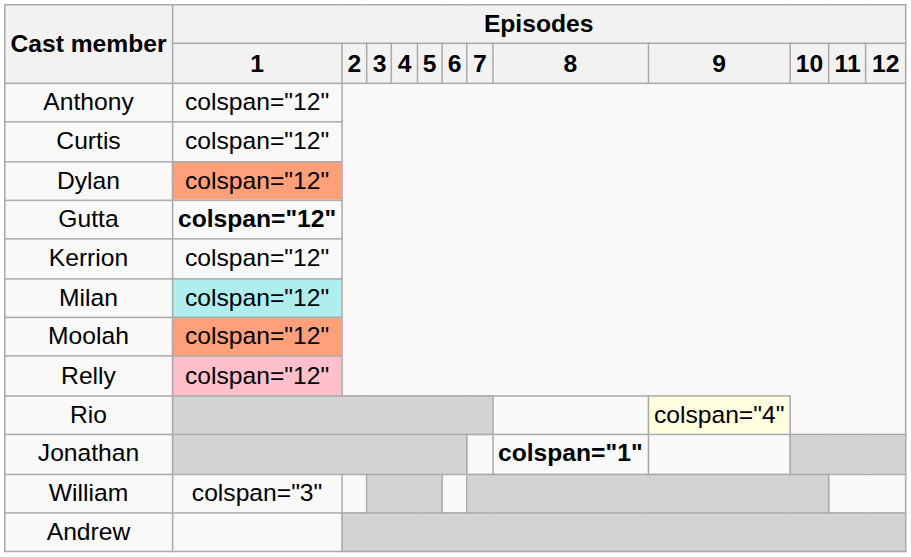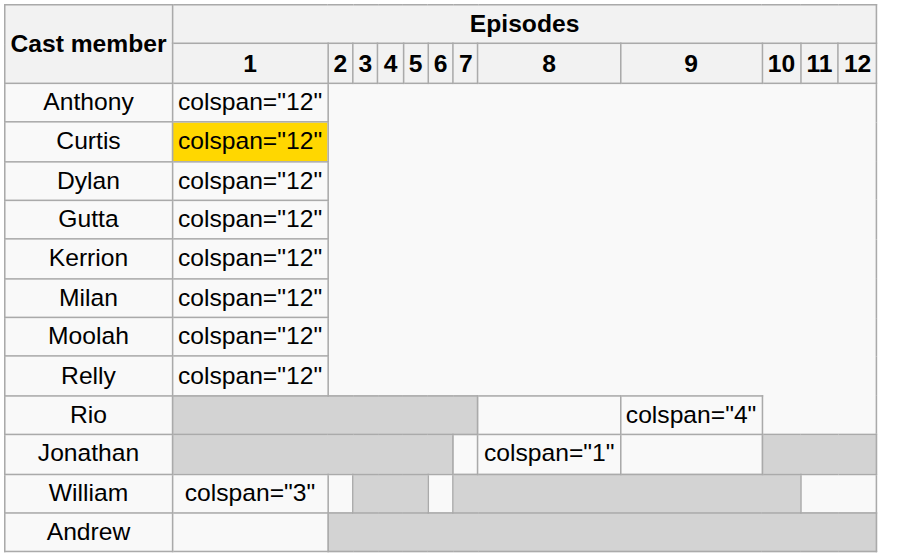(257, 141) no background -> (250, 141) gold background
(257, 180) lightsalmon background -> (250, 180) no background
(257, 219) bold -> (250, 219) normal
(257, 297) paleturquoise background -> (250, 297) no background
(257, 336) lightsalmon background -> (250, 336) no background
(257, 375) pink background -> (250, 375) no background
(719, 414) lightyellow background -> (691, 414) no background
(570, 453) bold -> (549, 453) normal
